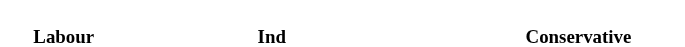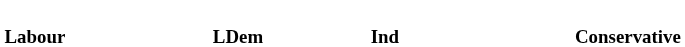+ column: (238, 11)
